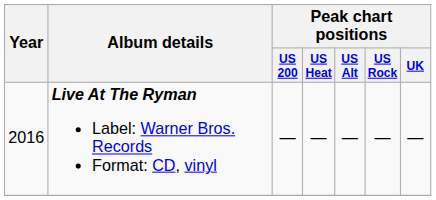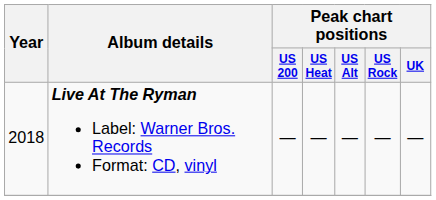(26, 138) 2016 -> (26, 138) 2018
